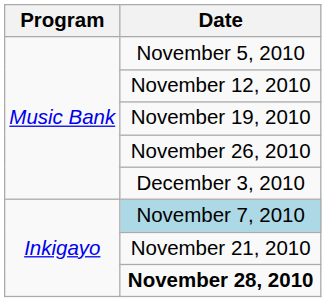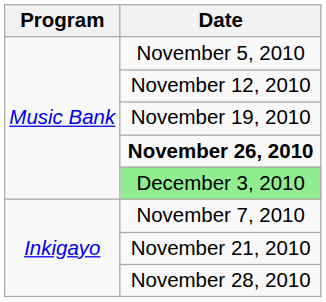(221, 150) normal -> (221, 150) bold
(221, 183) no background -> (221, 183) lightgreen background
(221, 215) lightblue background -> (221, 215) no background
(221, 280) bold -> (221, 280) normal
